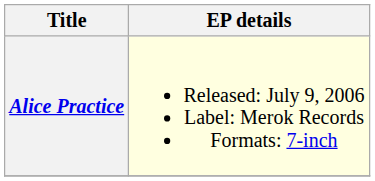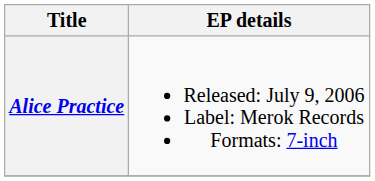(249, 117) lightyellow background -> (249, 117) no background
